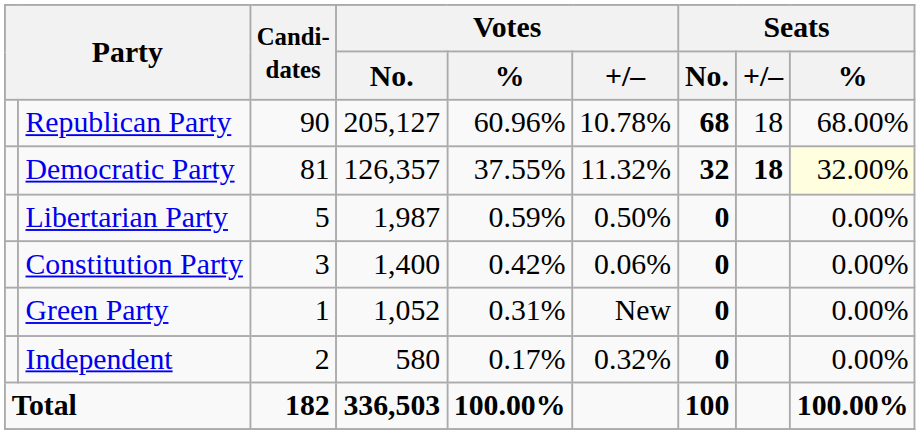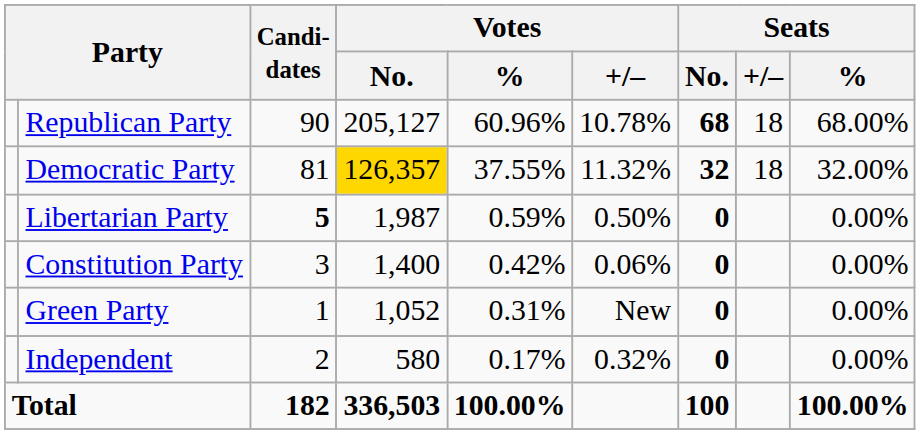(392, 169) no background -> (392, 169) gold background
(768, 169) bold -> (768, 169) normal
(863, 169) lightyellow background -> (863, 169) no background
(322, 216) normal -> (322, 216) bold
